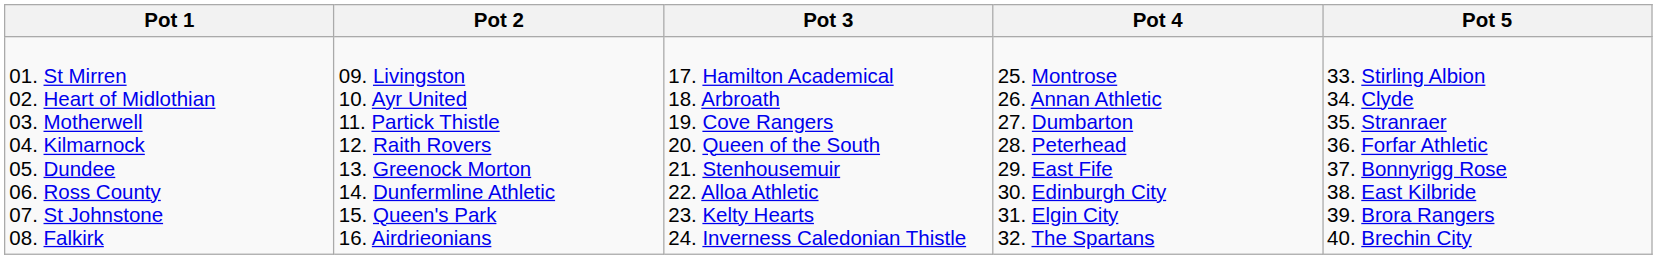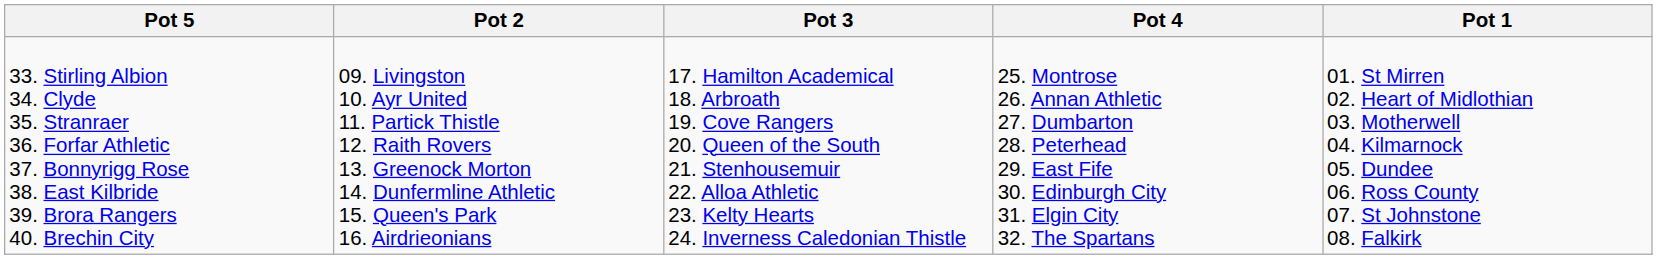columns swapped: (169, 20) <-> (1487, 20)
